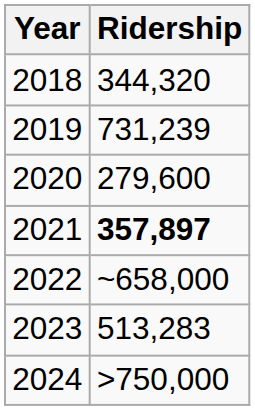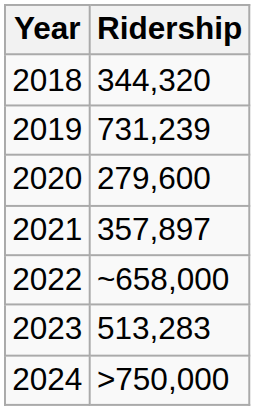(154, 229) bold -> (154, 229) normal
